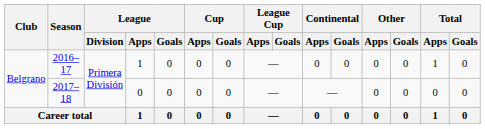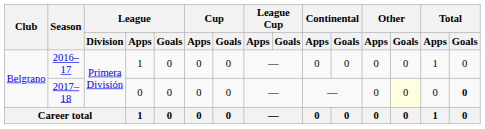(406, 92) no background -> (406, 92) lightyellow background
(465, 92) normal -> (465, 92) bold
